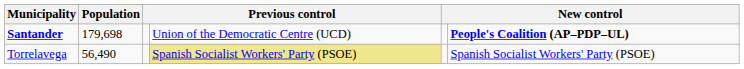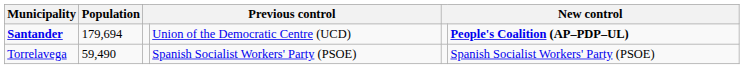(102, 34) 179,698 -> (102, 34) 179,694
(99, 53) 56,490 -> (99, 53) 59,490
(254, 53) khaki background -> (254, 53) no background
